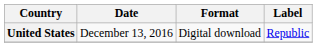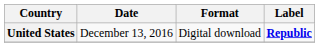(288, 32) normal -> (289, 32) bold
